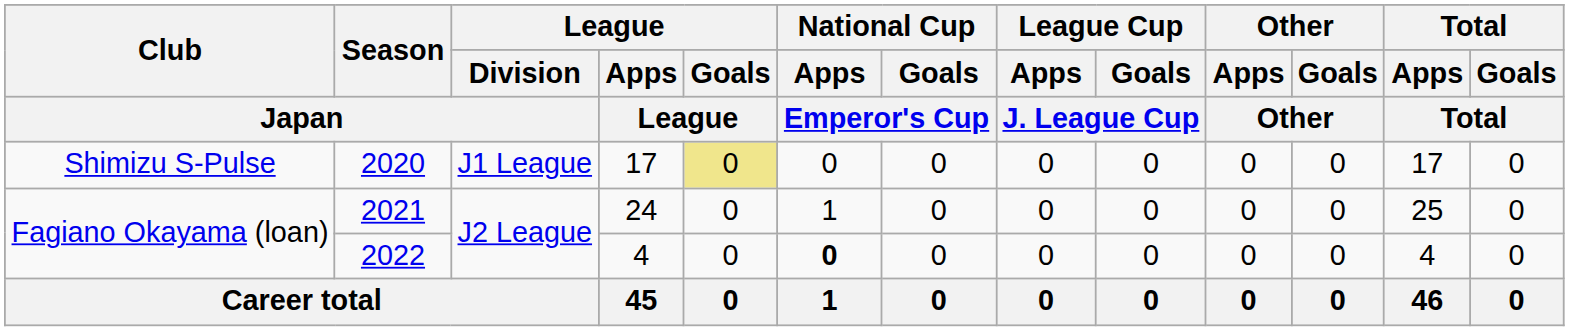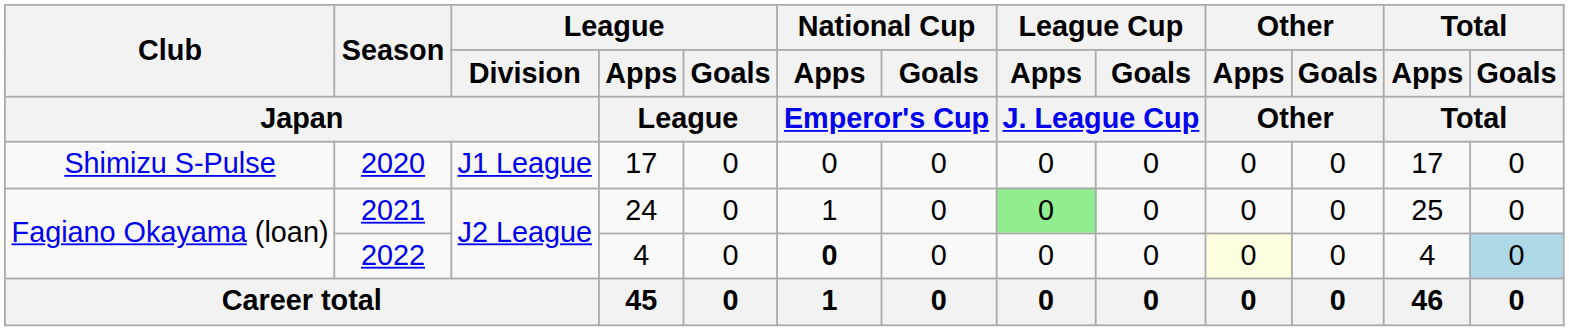(731, 164) khaki background -> (731, 164) no background
(1046, 210) no background -> (1046, 210) lightgreen background
(1249, 255) no background -> (1249, 255) lightyellow background
(1516, 255) no background -> (1516, 255) lightblue background
